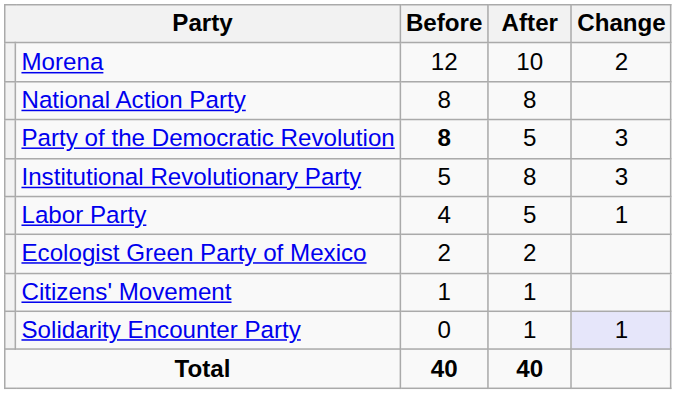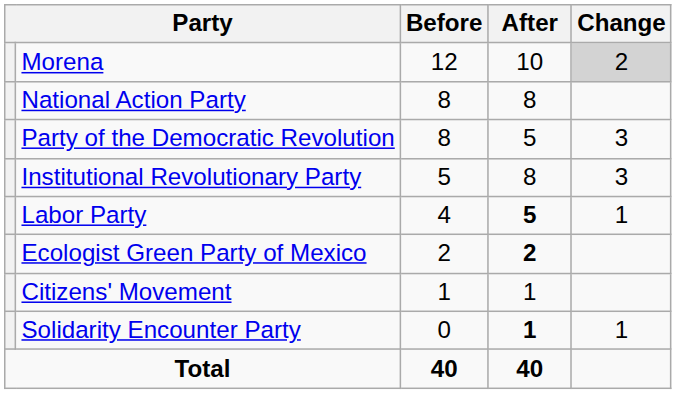(621, 61) no background -> (621, 61) lightgrey background
(444, 138) bold -> (444, 138) normal
(530, 215) normal -> (530, 215) bold
(530, 253) normal -> (530, 253) bold
(530, 330) normal -> (530, 330) bold
(621, 330) lavender background -> (621, 330) no background
